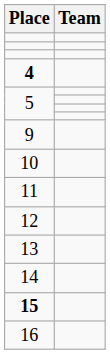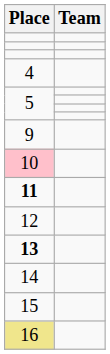(29, 72) bold -> (29, 72) normal
(29, 163) no background -> (29, 163) pink background
(29, 191) normal -> (29, 191) bold
(29, 249) normal -> (29, 249) bold
(29, 306) bold -> (29, 306) normal
(29, 335) no background -> (29, 335) khaki background
